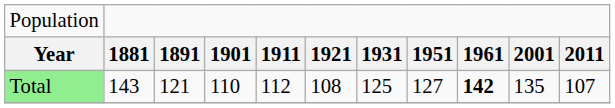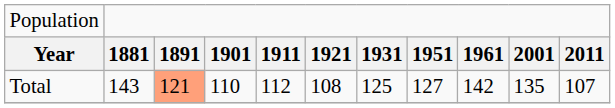(30, 86) lightgreen background -> (30, 86) no background
(175, 86) no background -> (175, 86) lightsalmon background
(478, 86) bold -> (478, 86) normal
